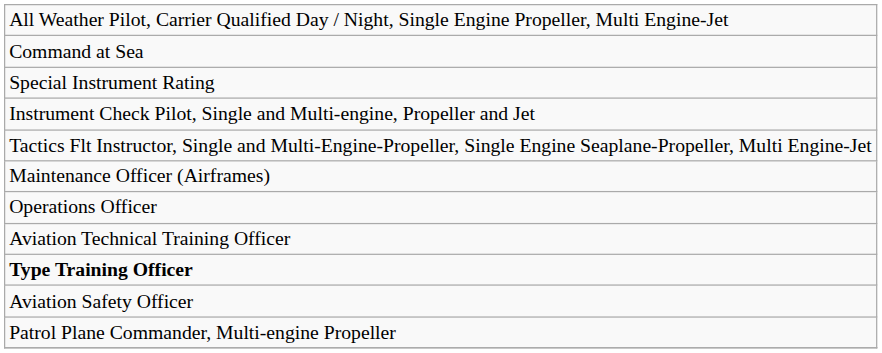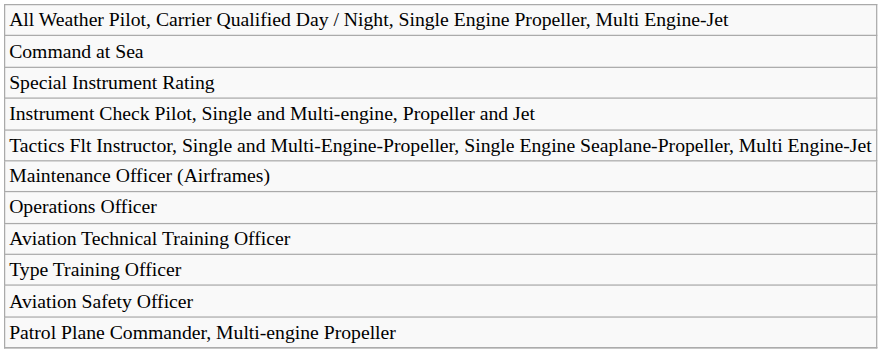(101, 269) bold -> (95, 269) normal
